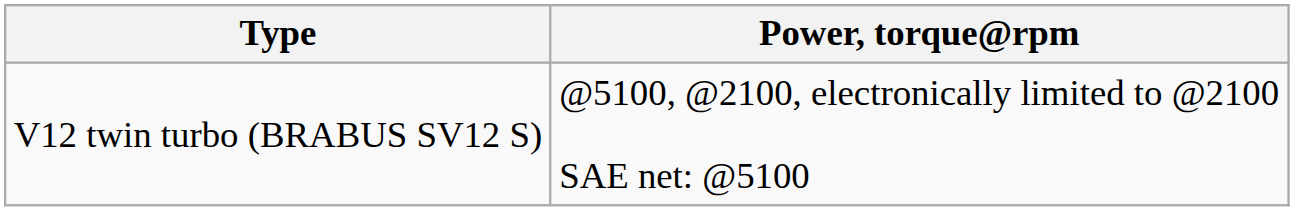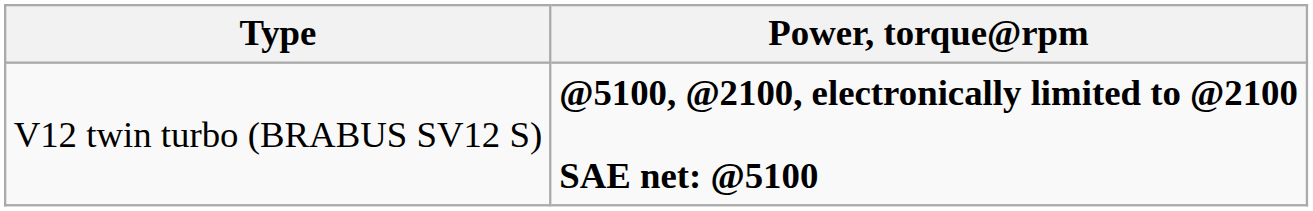(919, 133) normal -> (929, 133) bold
